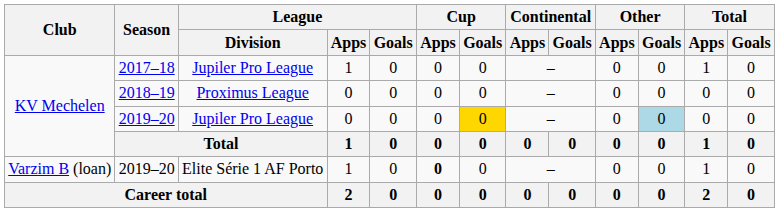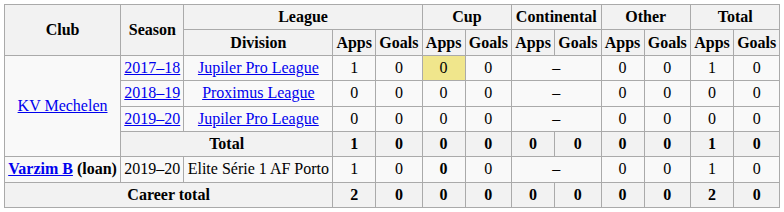(438, 67) no background -> (444, 67) khaki background
(483, 118) gold background -> (488, 118) no background
(662, 118) lightblue background -> (667, 118) no background
(60, 169) normal -> (63, 169) bold
